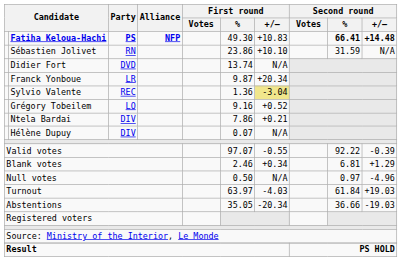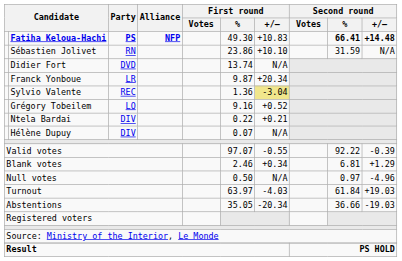(243, 120) 7.86 -> (243, 120) 0.22
